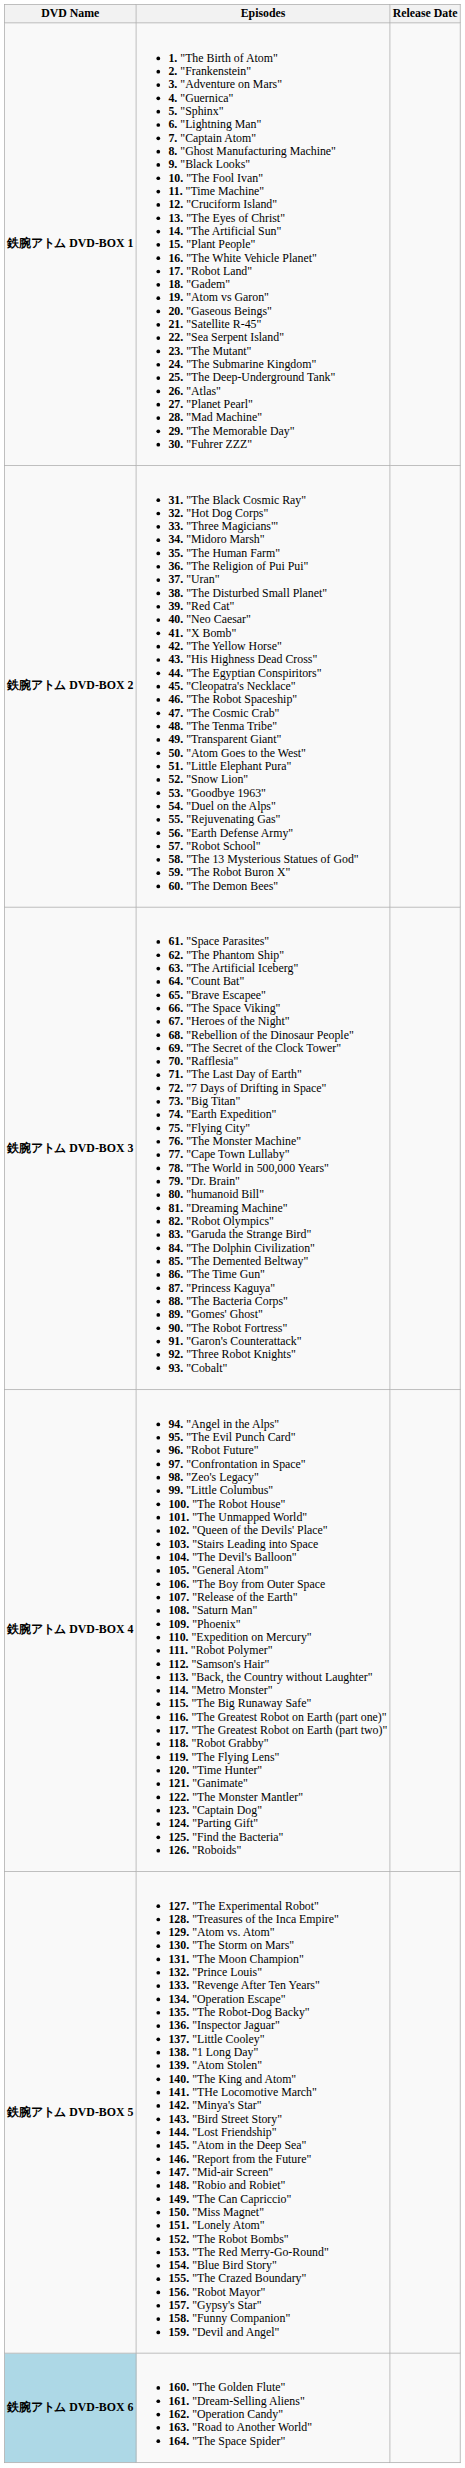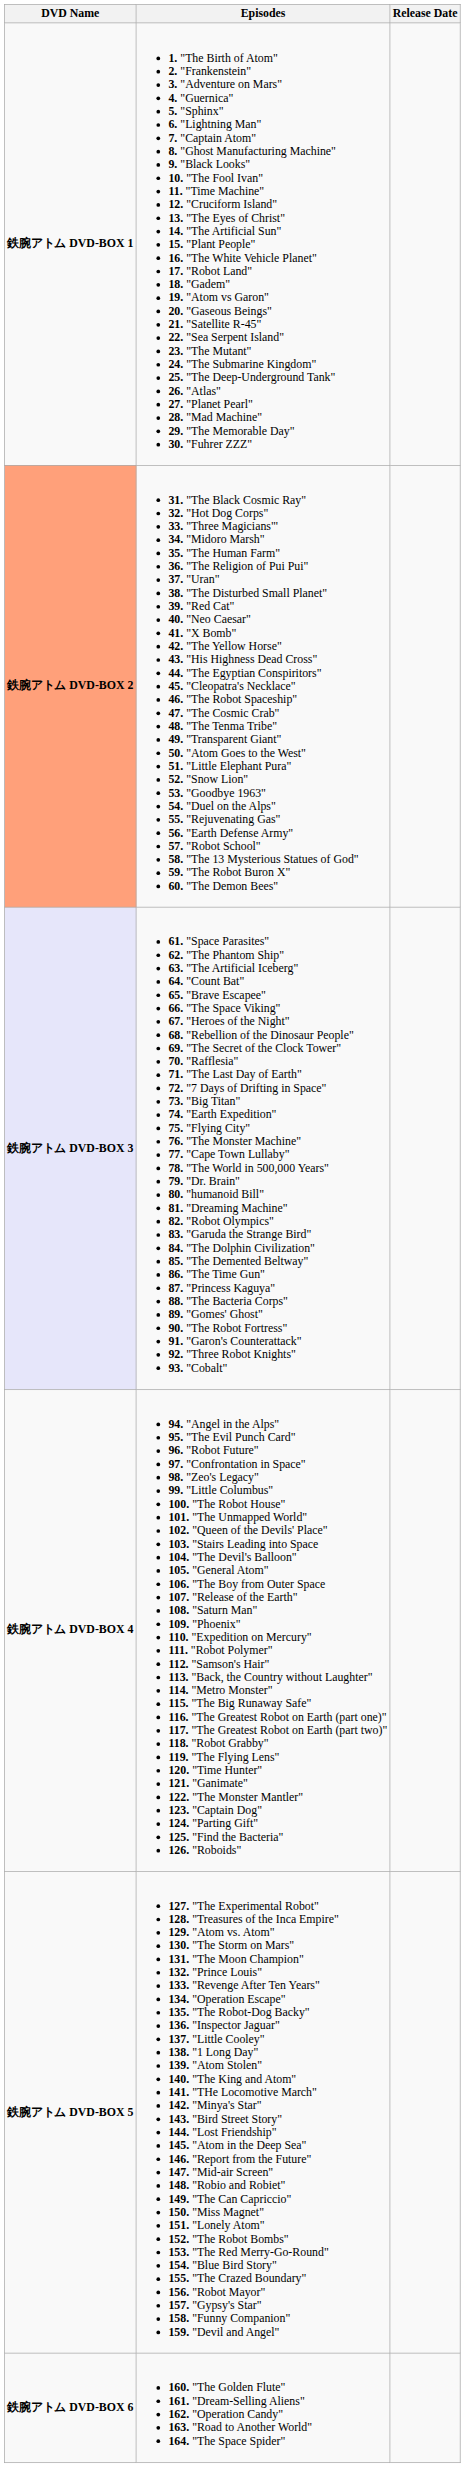(70, 685) no background -> (70, 685) lightsalmon background
(70, 1148) no background -> (70, 1148) lavender background
(70, 2407) lightblue background -> (70, 2407) no background
